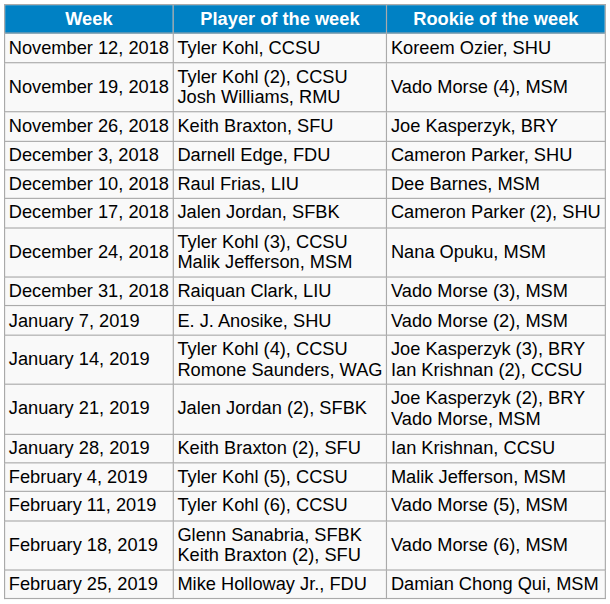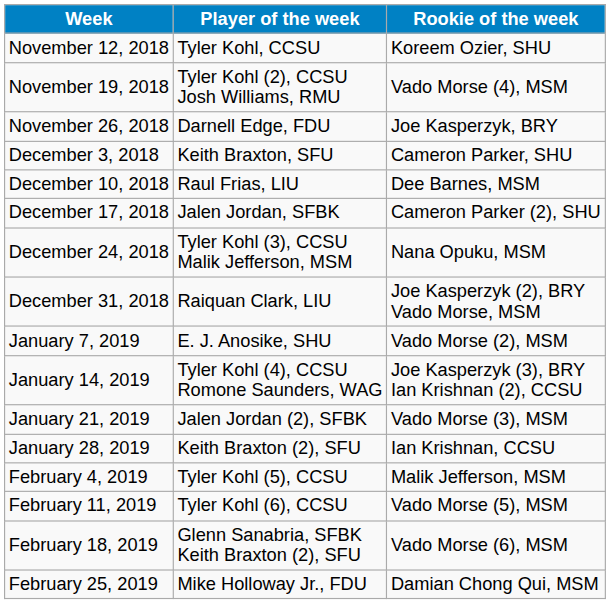(255, 126) Keith Braxton, SFU -> (254, 126) Darnell Edge, FDU
(254, 155) Darnell Edge, FDU -> (255, 155) Keith Braxton, SFU
(479, 291) Vado Morse (3), MSM -> (488, 301) Joe Kasperzyk (2), BRY Vado Morse, MSM
(488, 408) Joe Kasperzyk (2), BRY Vado Morse, MSM -> (479, 419) Vado Morse (3), MSM
